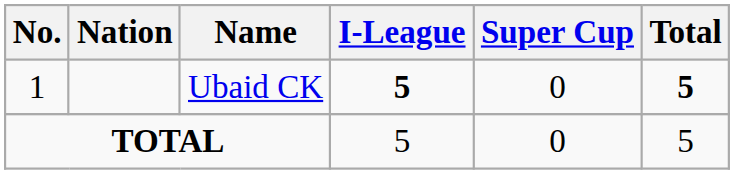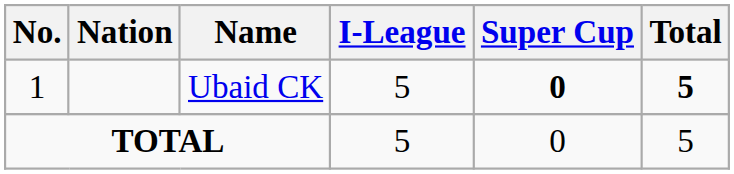(402, 86) bold -> (402, 86) normal
(557, 86) normal -> (557, 86) bold
